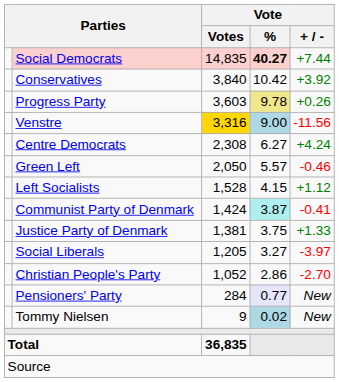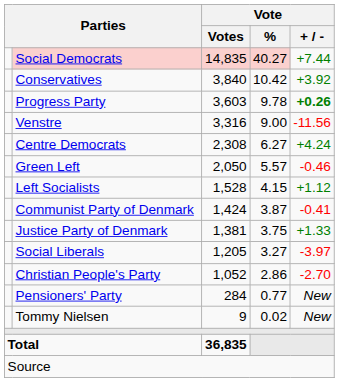(270, 58) bold -> (270, 58) normal
(274, 101) khaki background -> (274, 101) no background
(314, 101) normal -> (314, 101) bold
(230, 123) gold background -> (230, 123) no background
(274, 123) lightblue background -> (274, 123) no background
(274, 209) paleturquoise background -> (274, 209) no background
(274, 295) lavender background -> (274, 295) no background
(274, 317) lightblue background -> (274, 317) no background
